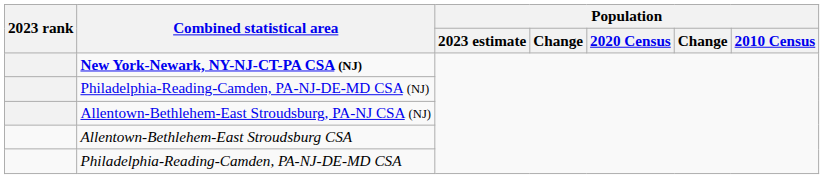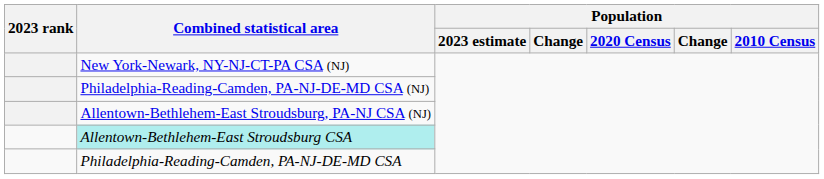(221, 64) bold -> (215, 64) normal
(216, 137) no background -> (216, 137) paleturquoise background
